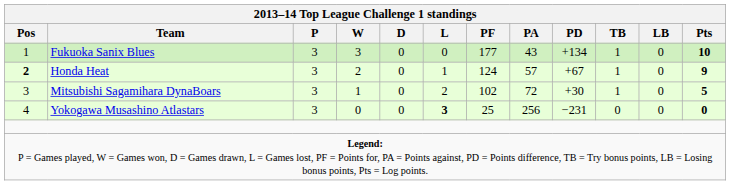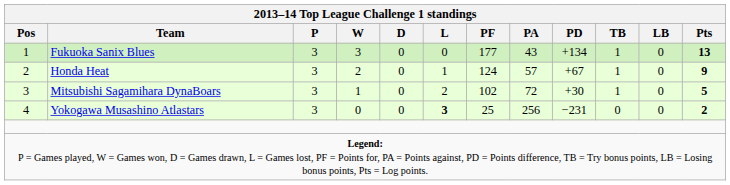(704, 52) 10 -> (704, 52) 13
(26, 71) bold -> (26, 71) normal
(704, 110) 0 -> (704, 110) 2
